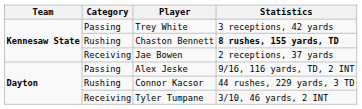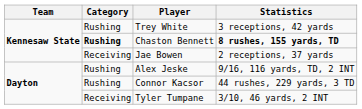(102, 26) Passing -> (102, 26) Rushing
(102, 41) normal -> (102, 41) bold
(102, 69) Passing -> (102, 69) Rushing
